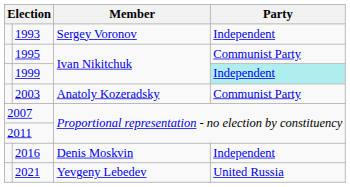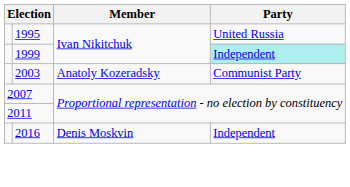- row: (28, 34)
(257, 53) Communist Party -> (249, 34) United Russia
- row: (28, 172)
